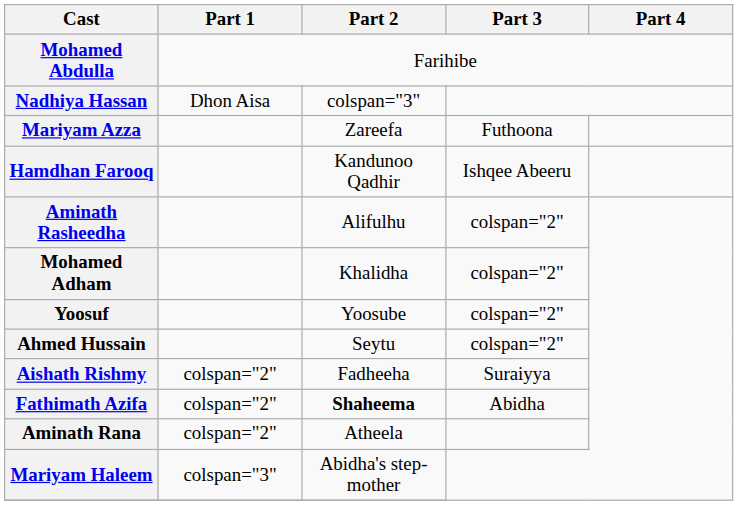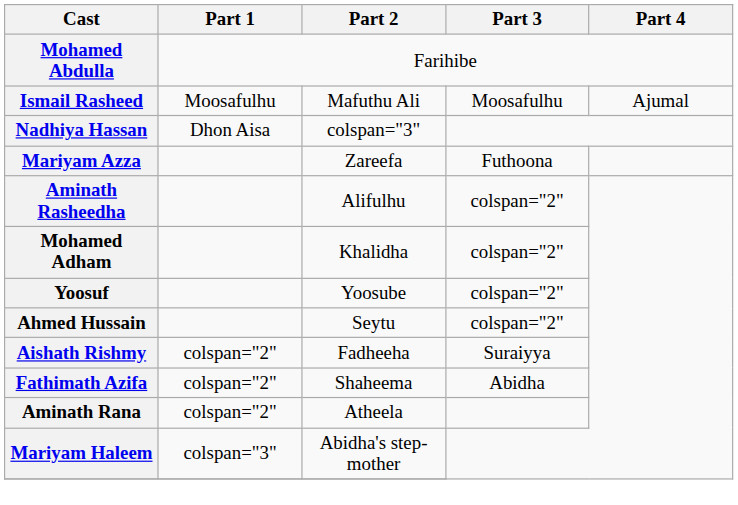+ row: (81, 100)
- row: (81, 171)
(374, 403) bold -> (374, 382) normal
